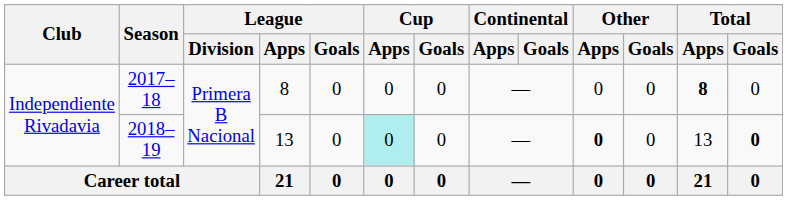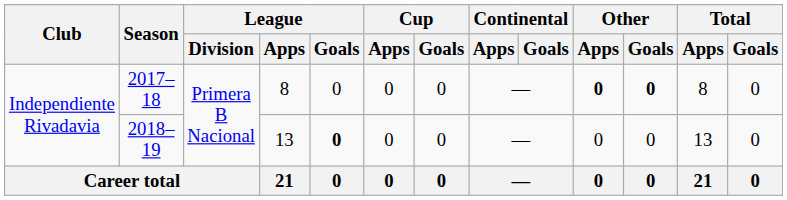(598, 89) normal -> (598, 89) bold
(651, 89) normal -> (651, 89) bold
(703, 89) bold -> (703, 89) normal
(337, 140) normal -> (337, 140) bold
(389, 140) paleturquoise background -> (389, 140) no background
(598, 140) bold -> (598, 140) normal
(755, 140) bold -> (755, 140) normal
